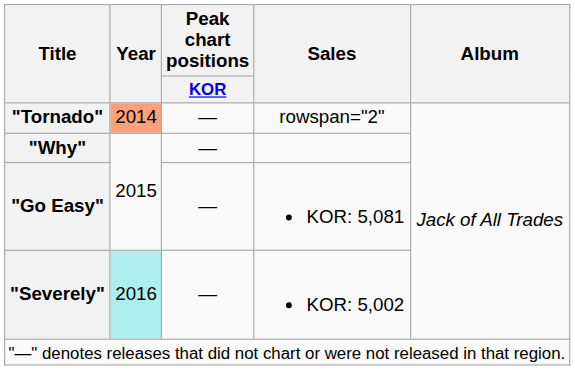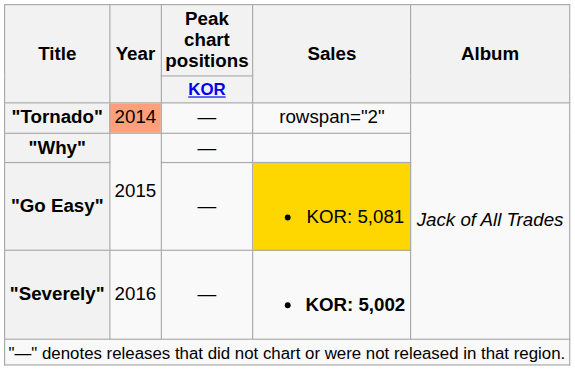(332, 217) no background -> (332, 217) gold background
(136, 294) paleturquoise background -> (135, 294) no background
(332, 305) normal -> (332, 305) bold
